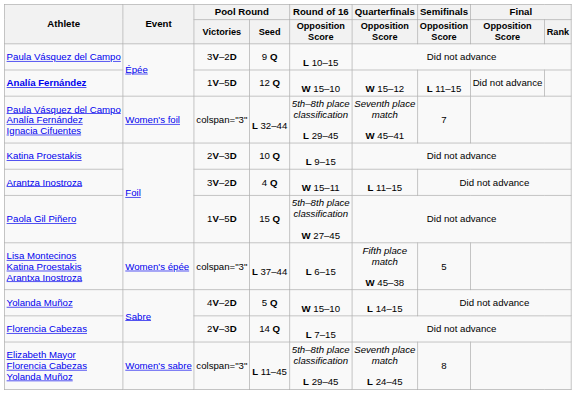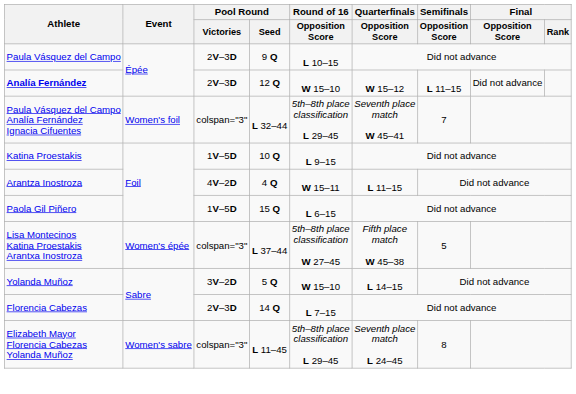(222, 57) 3V–2D -> (222, 57) 2V–3D
(222, 83) 1V–5D -> (222, 83) 2V–3D
(222, 157) 2V–3D -> (222, 157) 1V–5D
(222, 183) 3V–2D -> (222, 183) 4V–2D
(321, 219) 5th–8th place classification W 27–45 -> (321, 214) L 6–15
(321, 272) L 6–15 -> (321, 245) 5th–8th place classification W 27–45
(222, 303) 4V–2D -> (222, 282) 3V–2D
